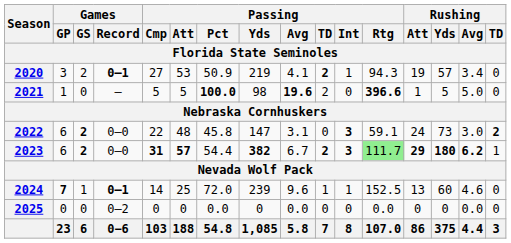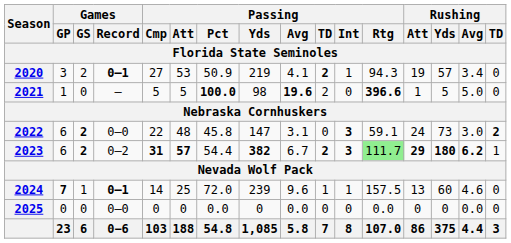(118, 151) 0–0 -> (118, 151) 0–2
(383, 190) 152.5 -> (383, 190) 157.5
(118, 209) 0–2 -> (118, 209) 0–0
